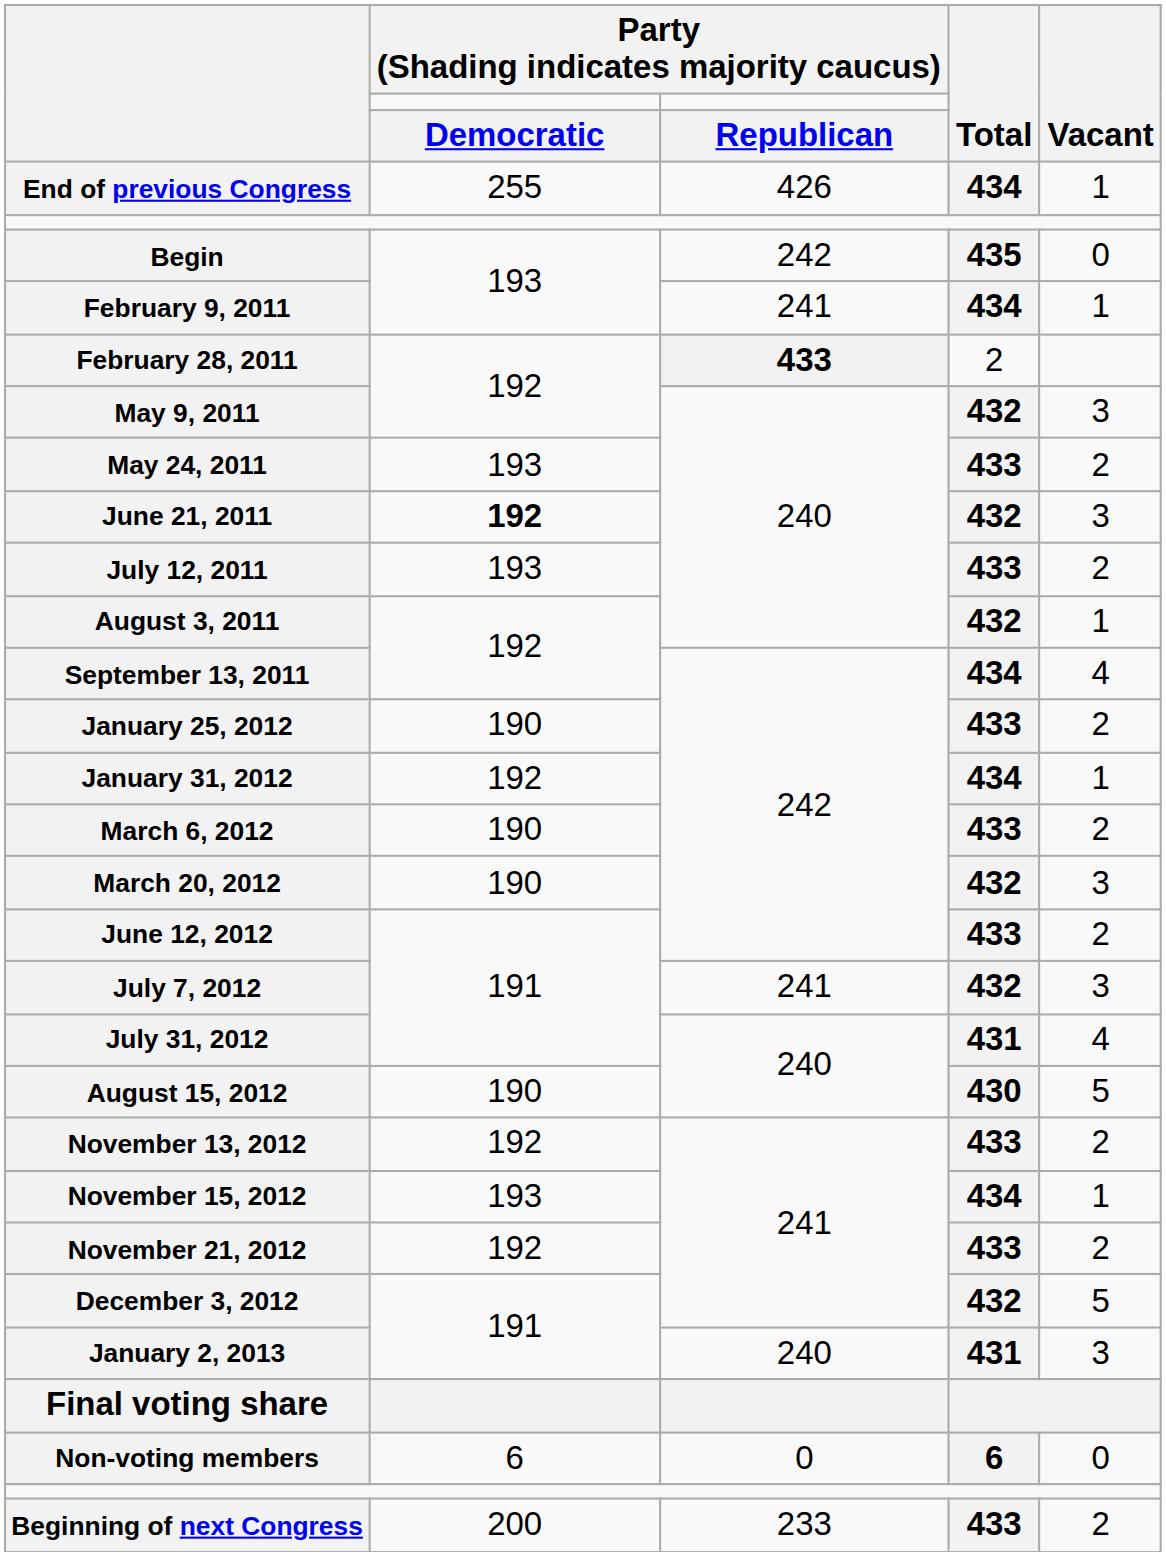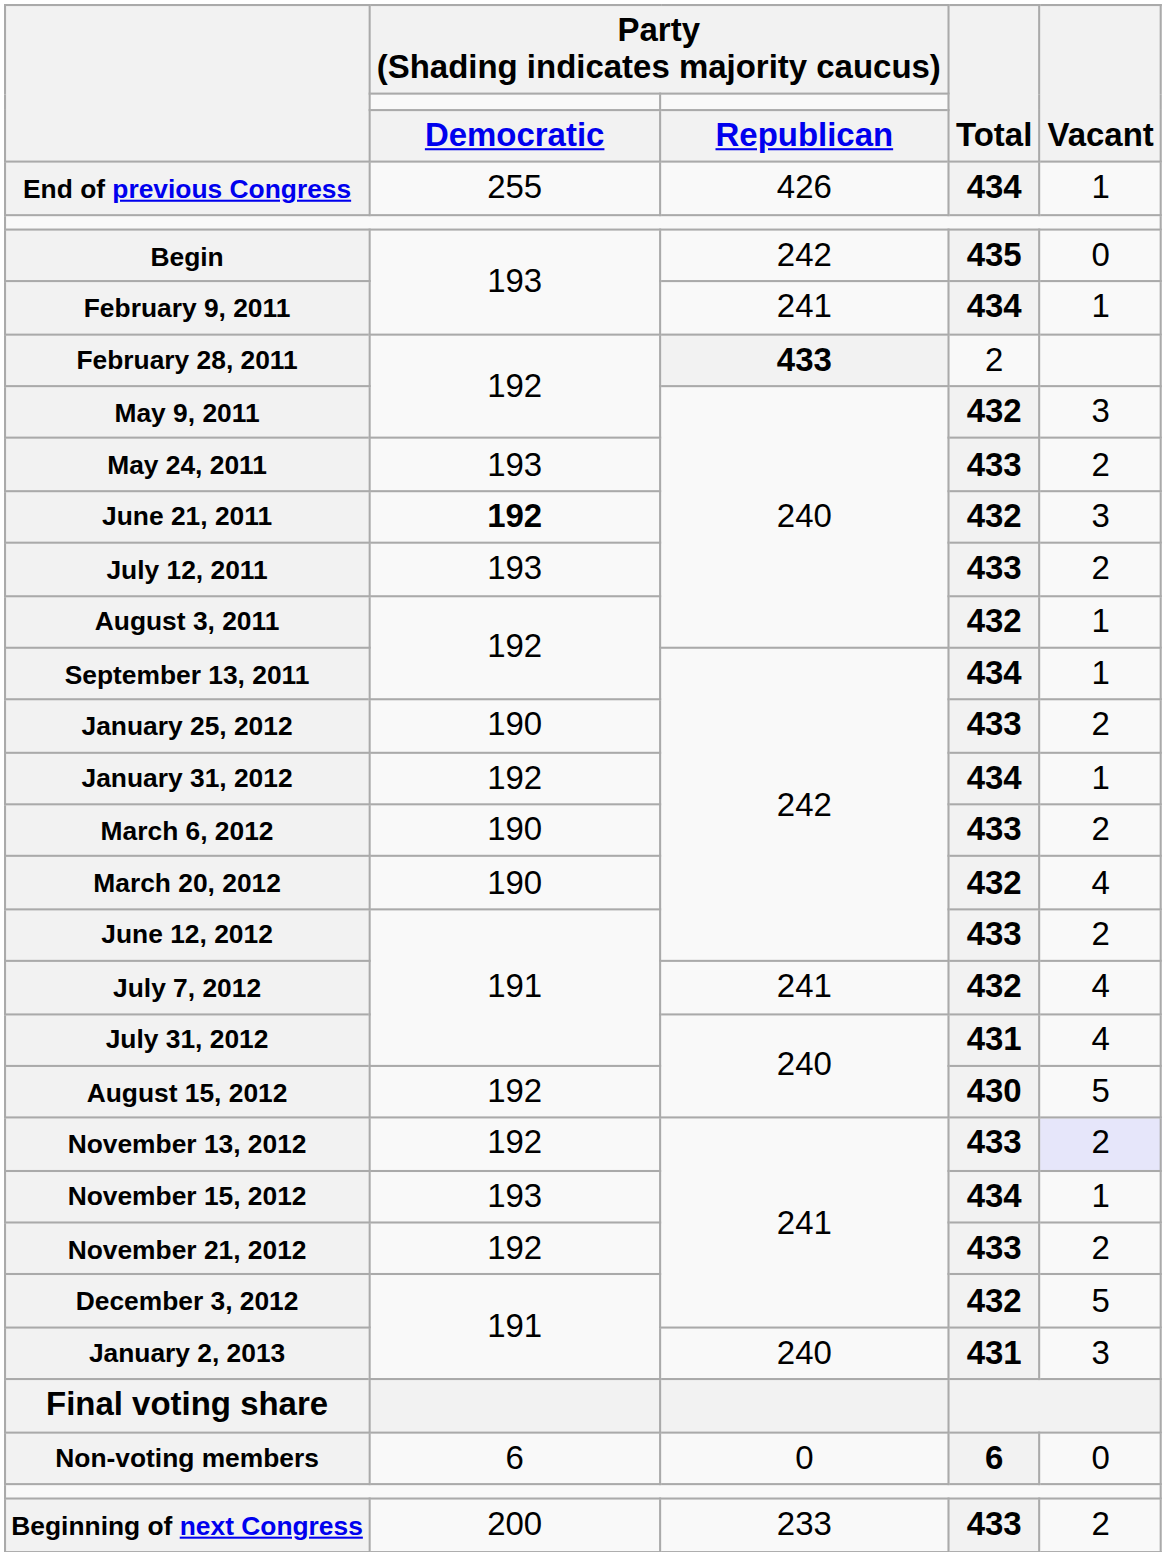(1101, 673) 4 -> (1101, 673) 1
(1101, 882) 3 -> (1101, 882) 4
(1101, 986) 3 -> (1101, 986) 4
(515, 1091) 190 -> (515, 1091) 192
(1101, 1143) no background -> (1101, 1143) lavender background
